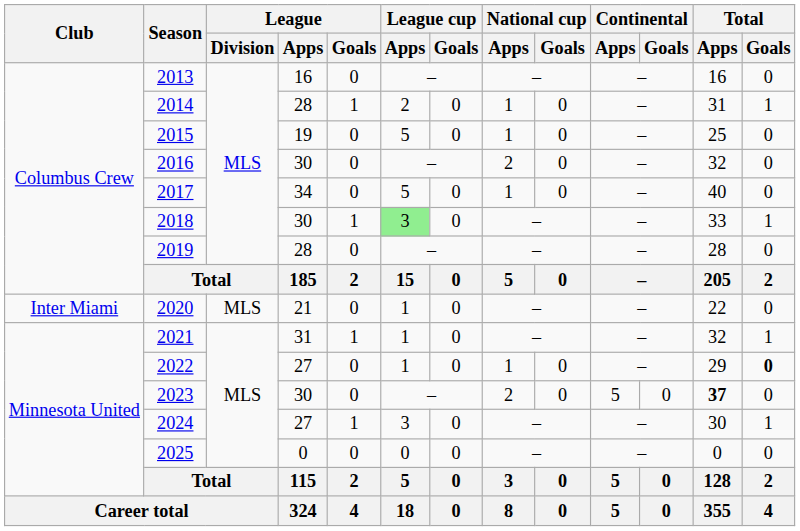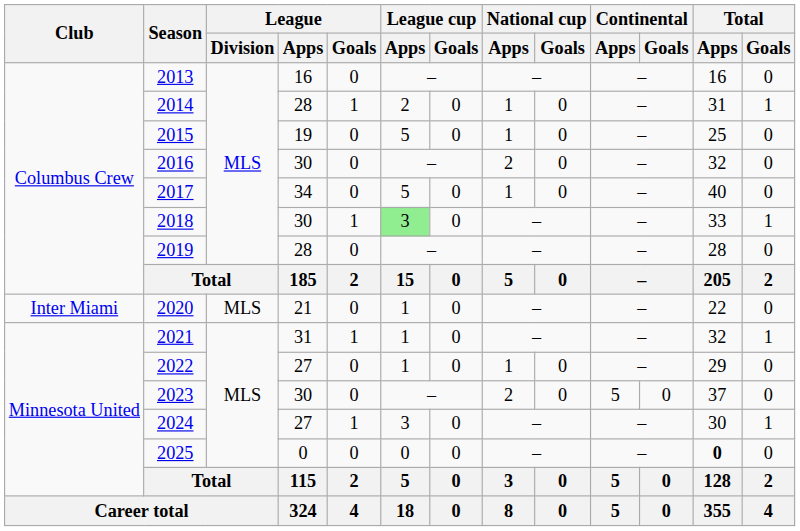(768, 366) bold -> (768, 366) normal
(717, 395) bold -> (717, 395) normal
(717, 452) normal -> (717, 452) bold
